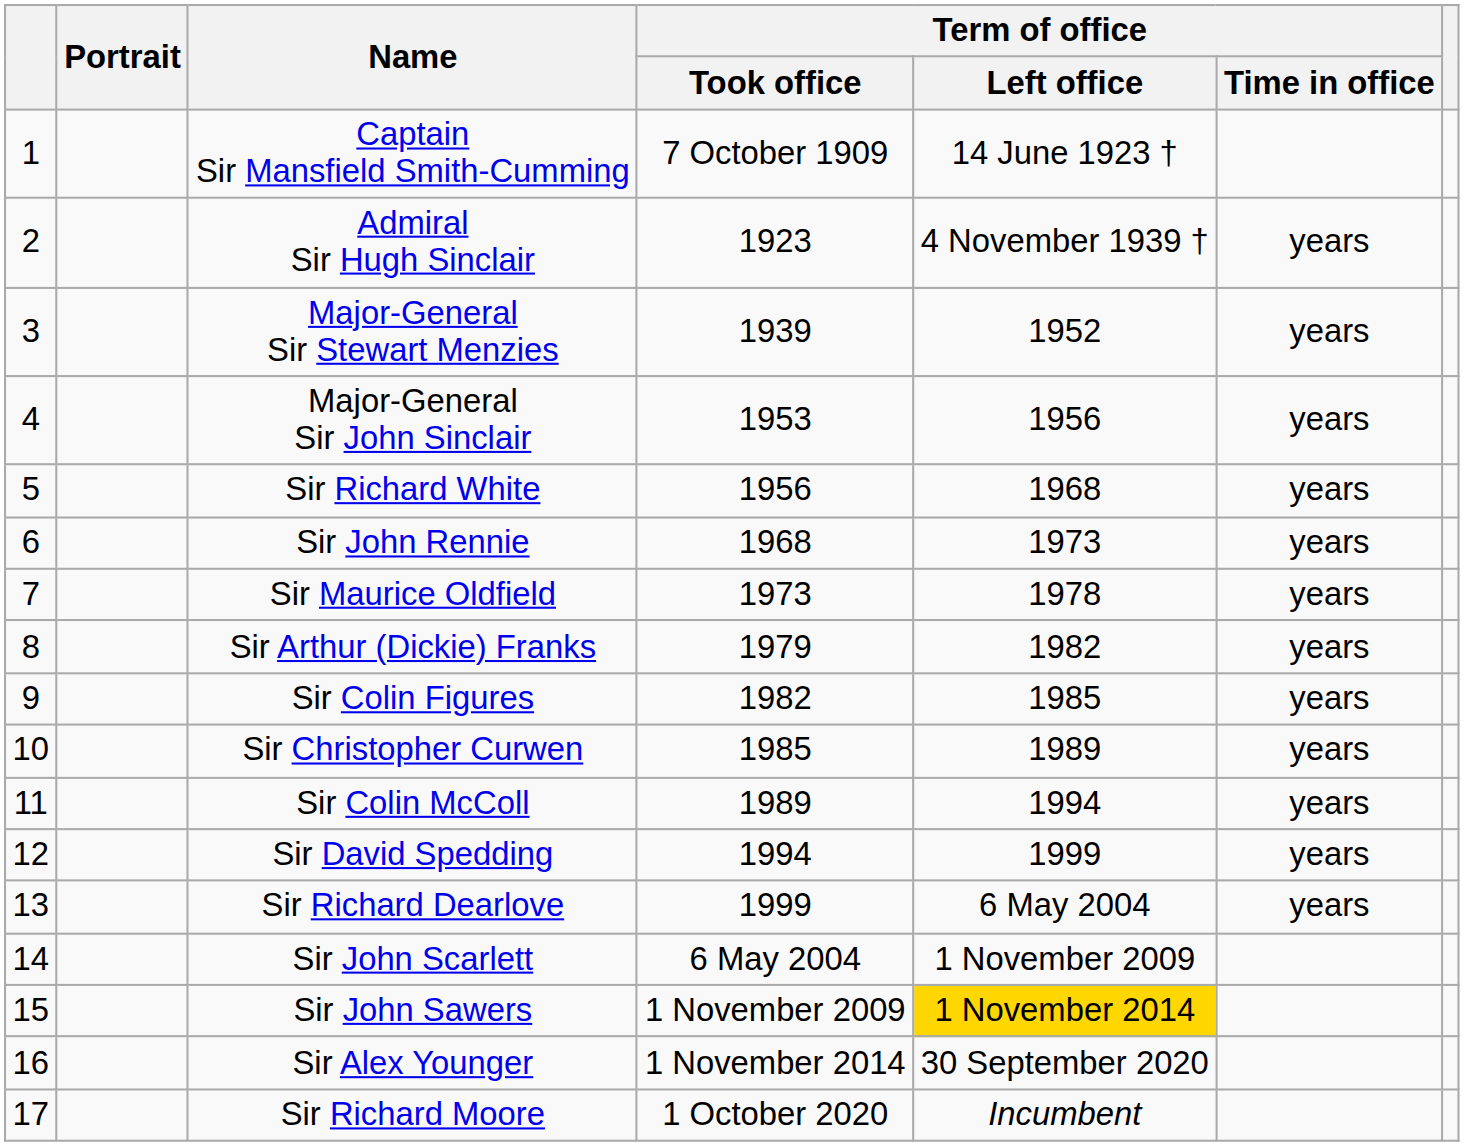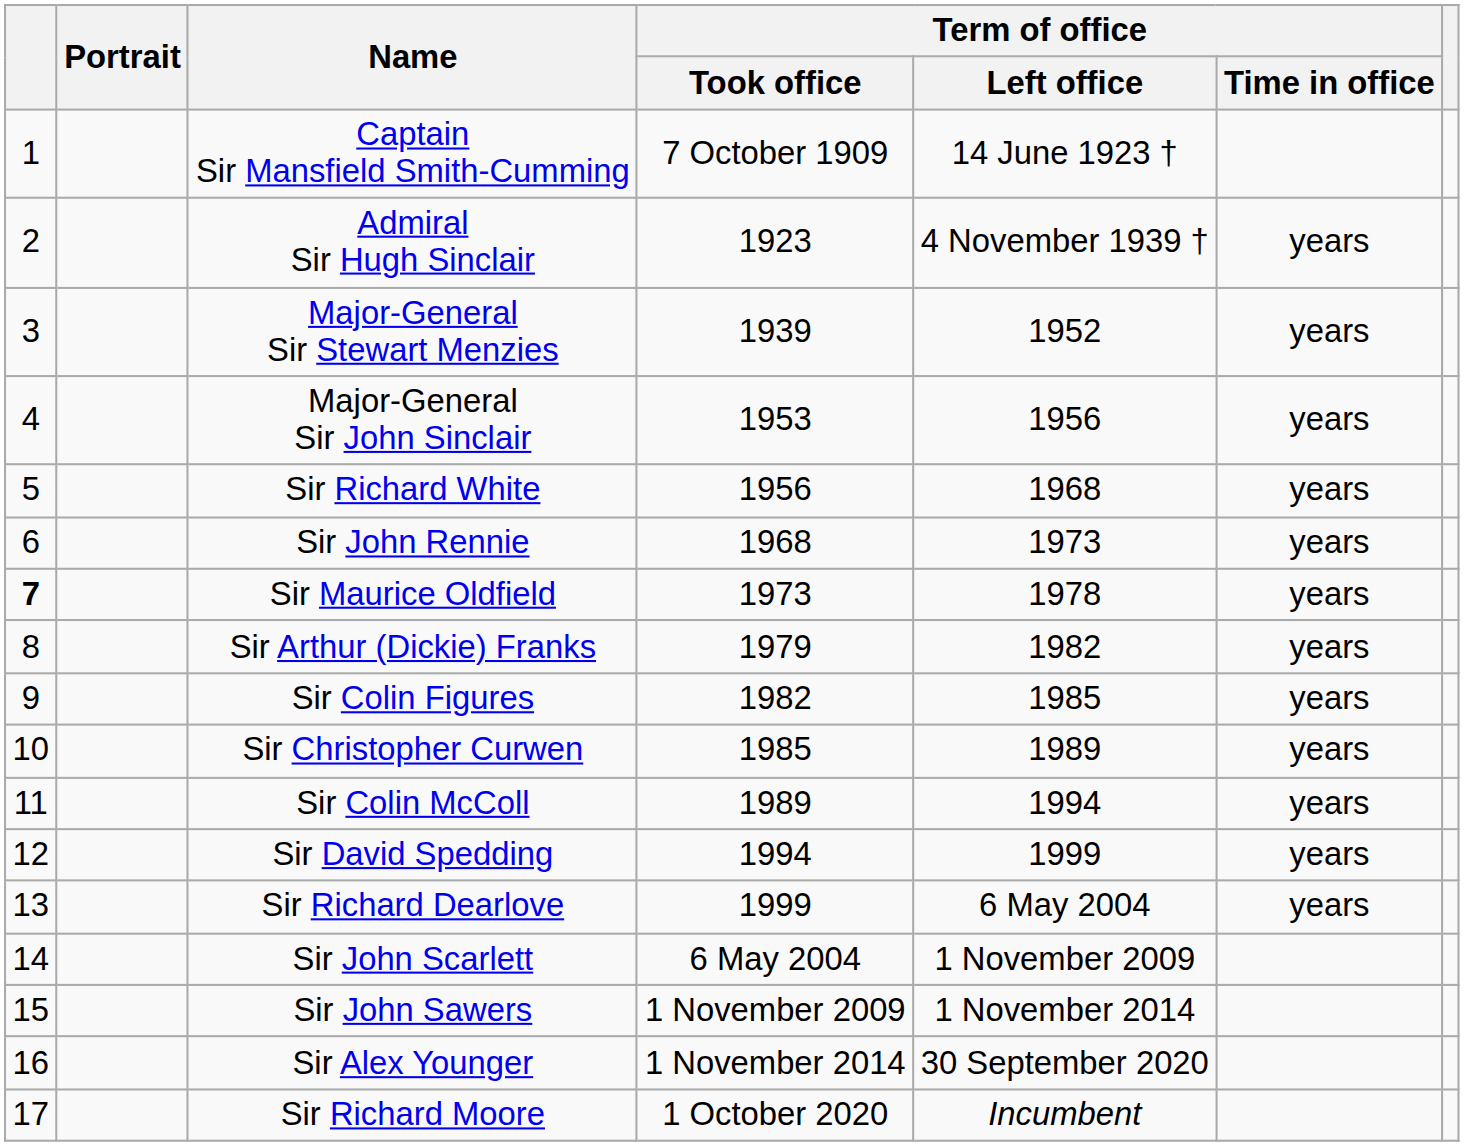(31, 594) normal -> (31, 594) bold
(1065, 1010) gold background -> (1065, 1010) no background
